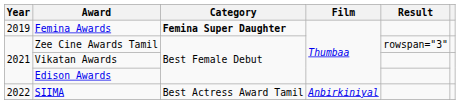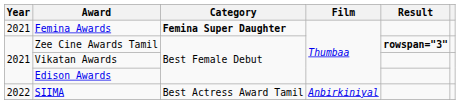(18, 28) 2019 -> (18, 28) 2021
(416, 44) normal -> (416, 44) bold
